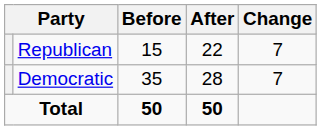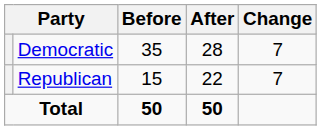rows swapped: (65, 79) <-> (65, 49)
